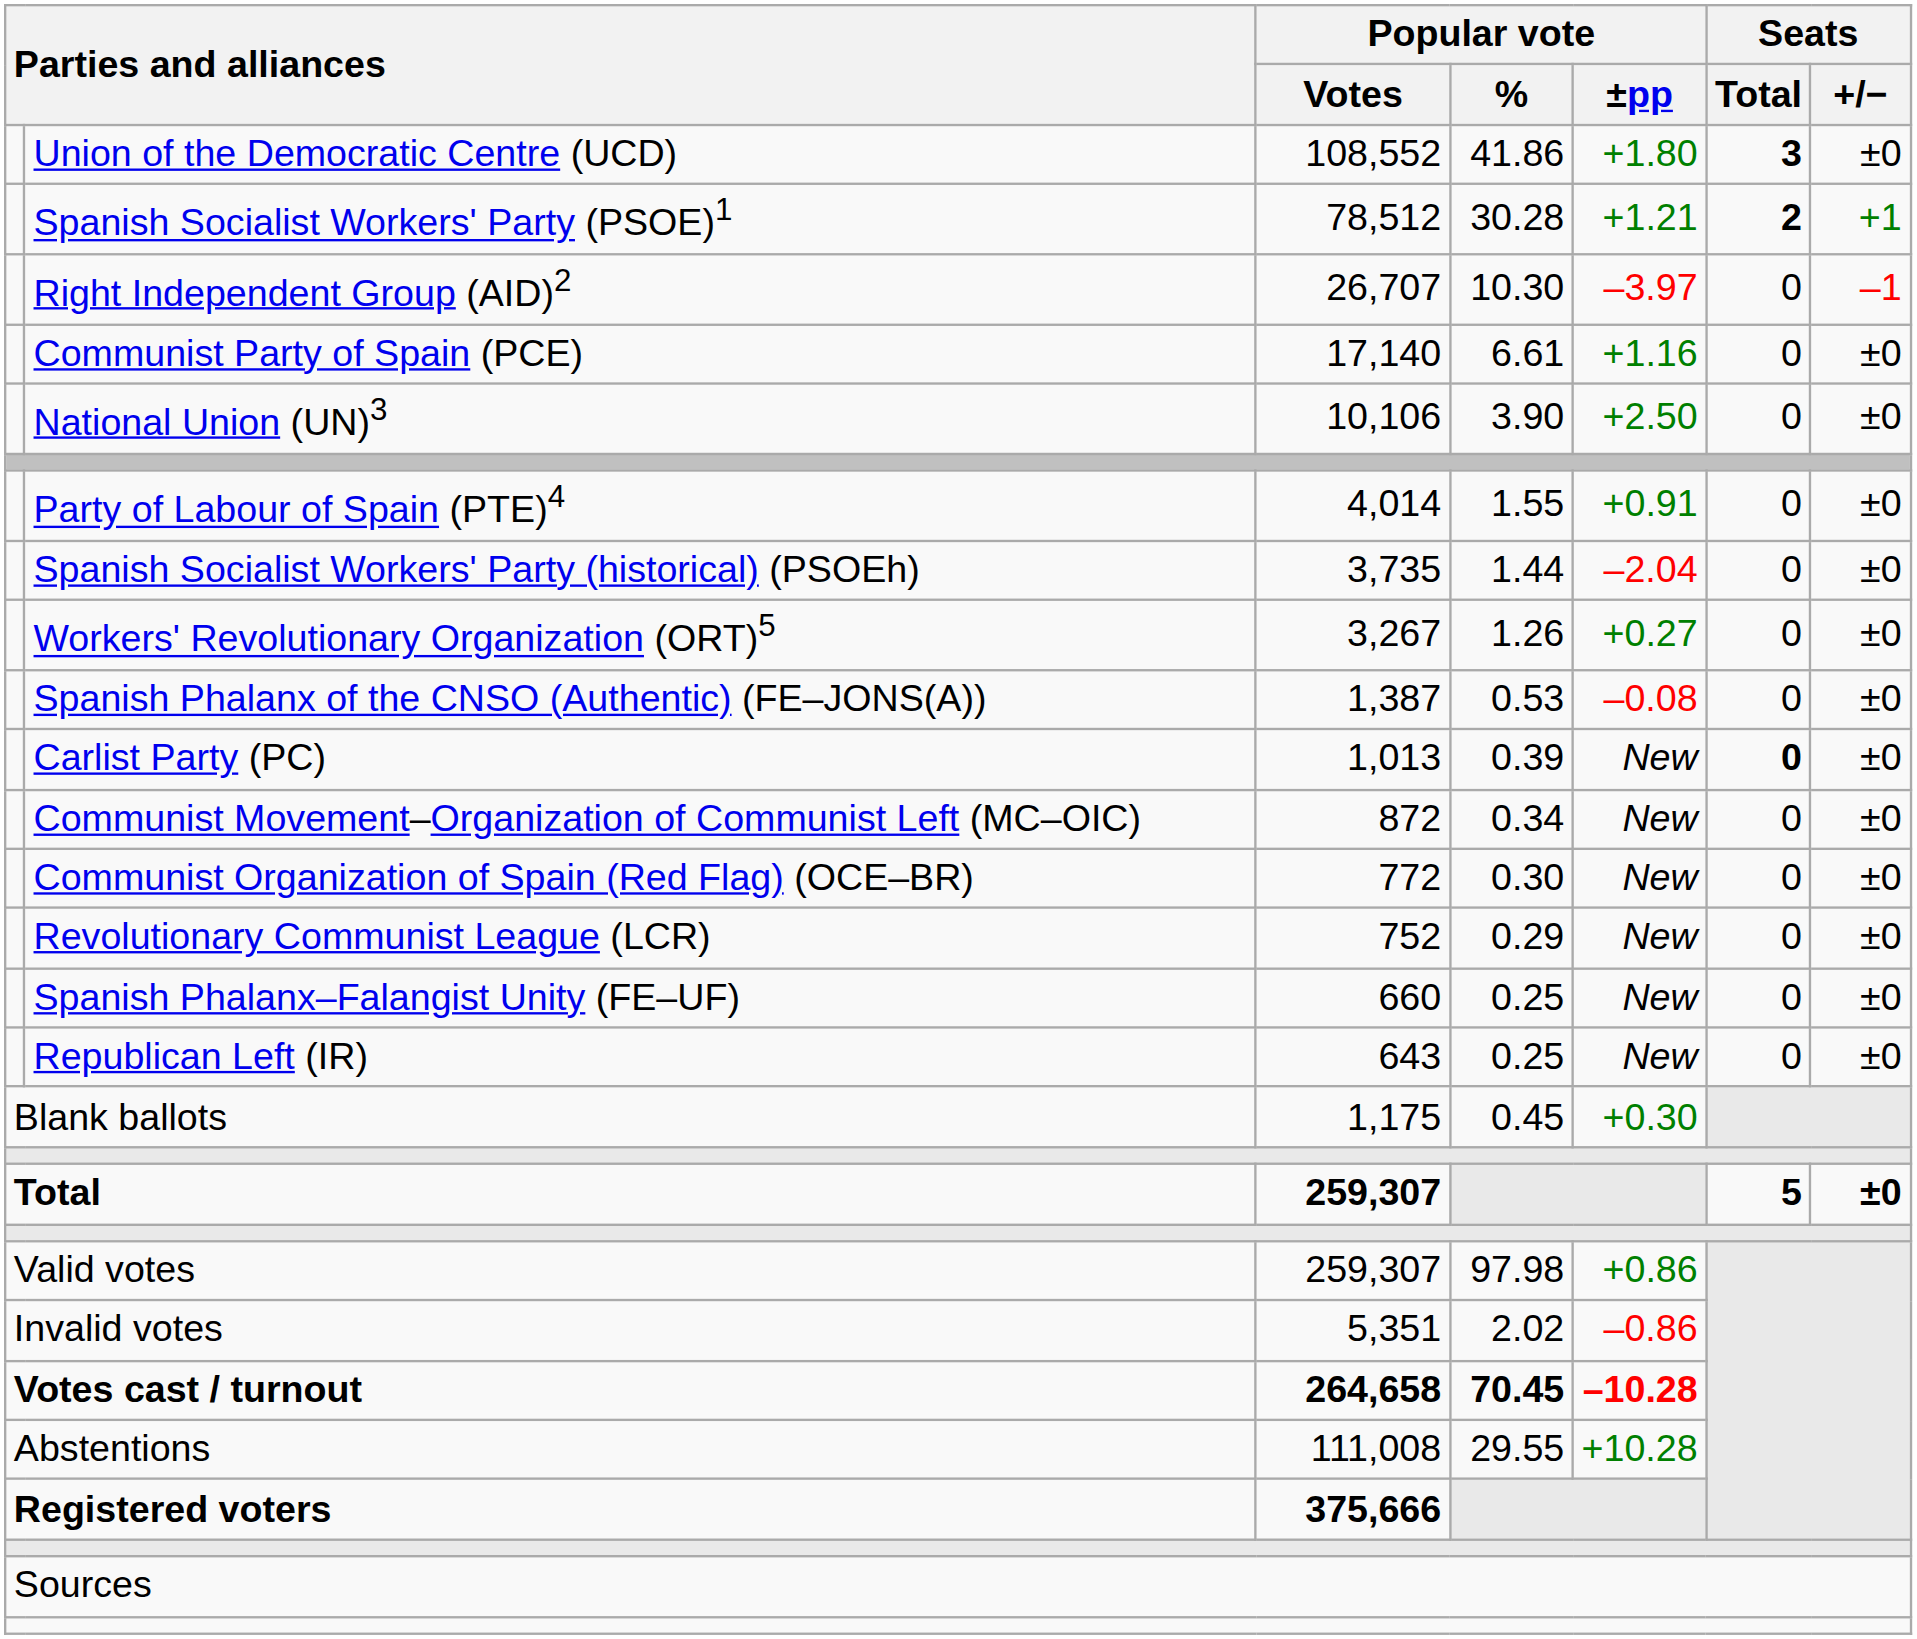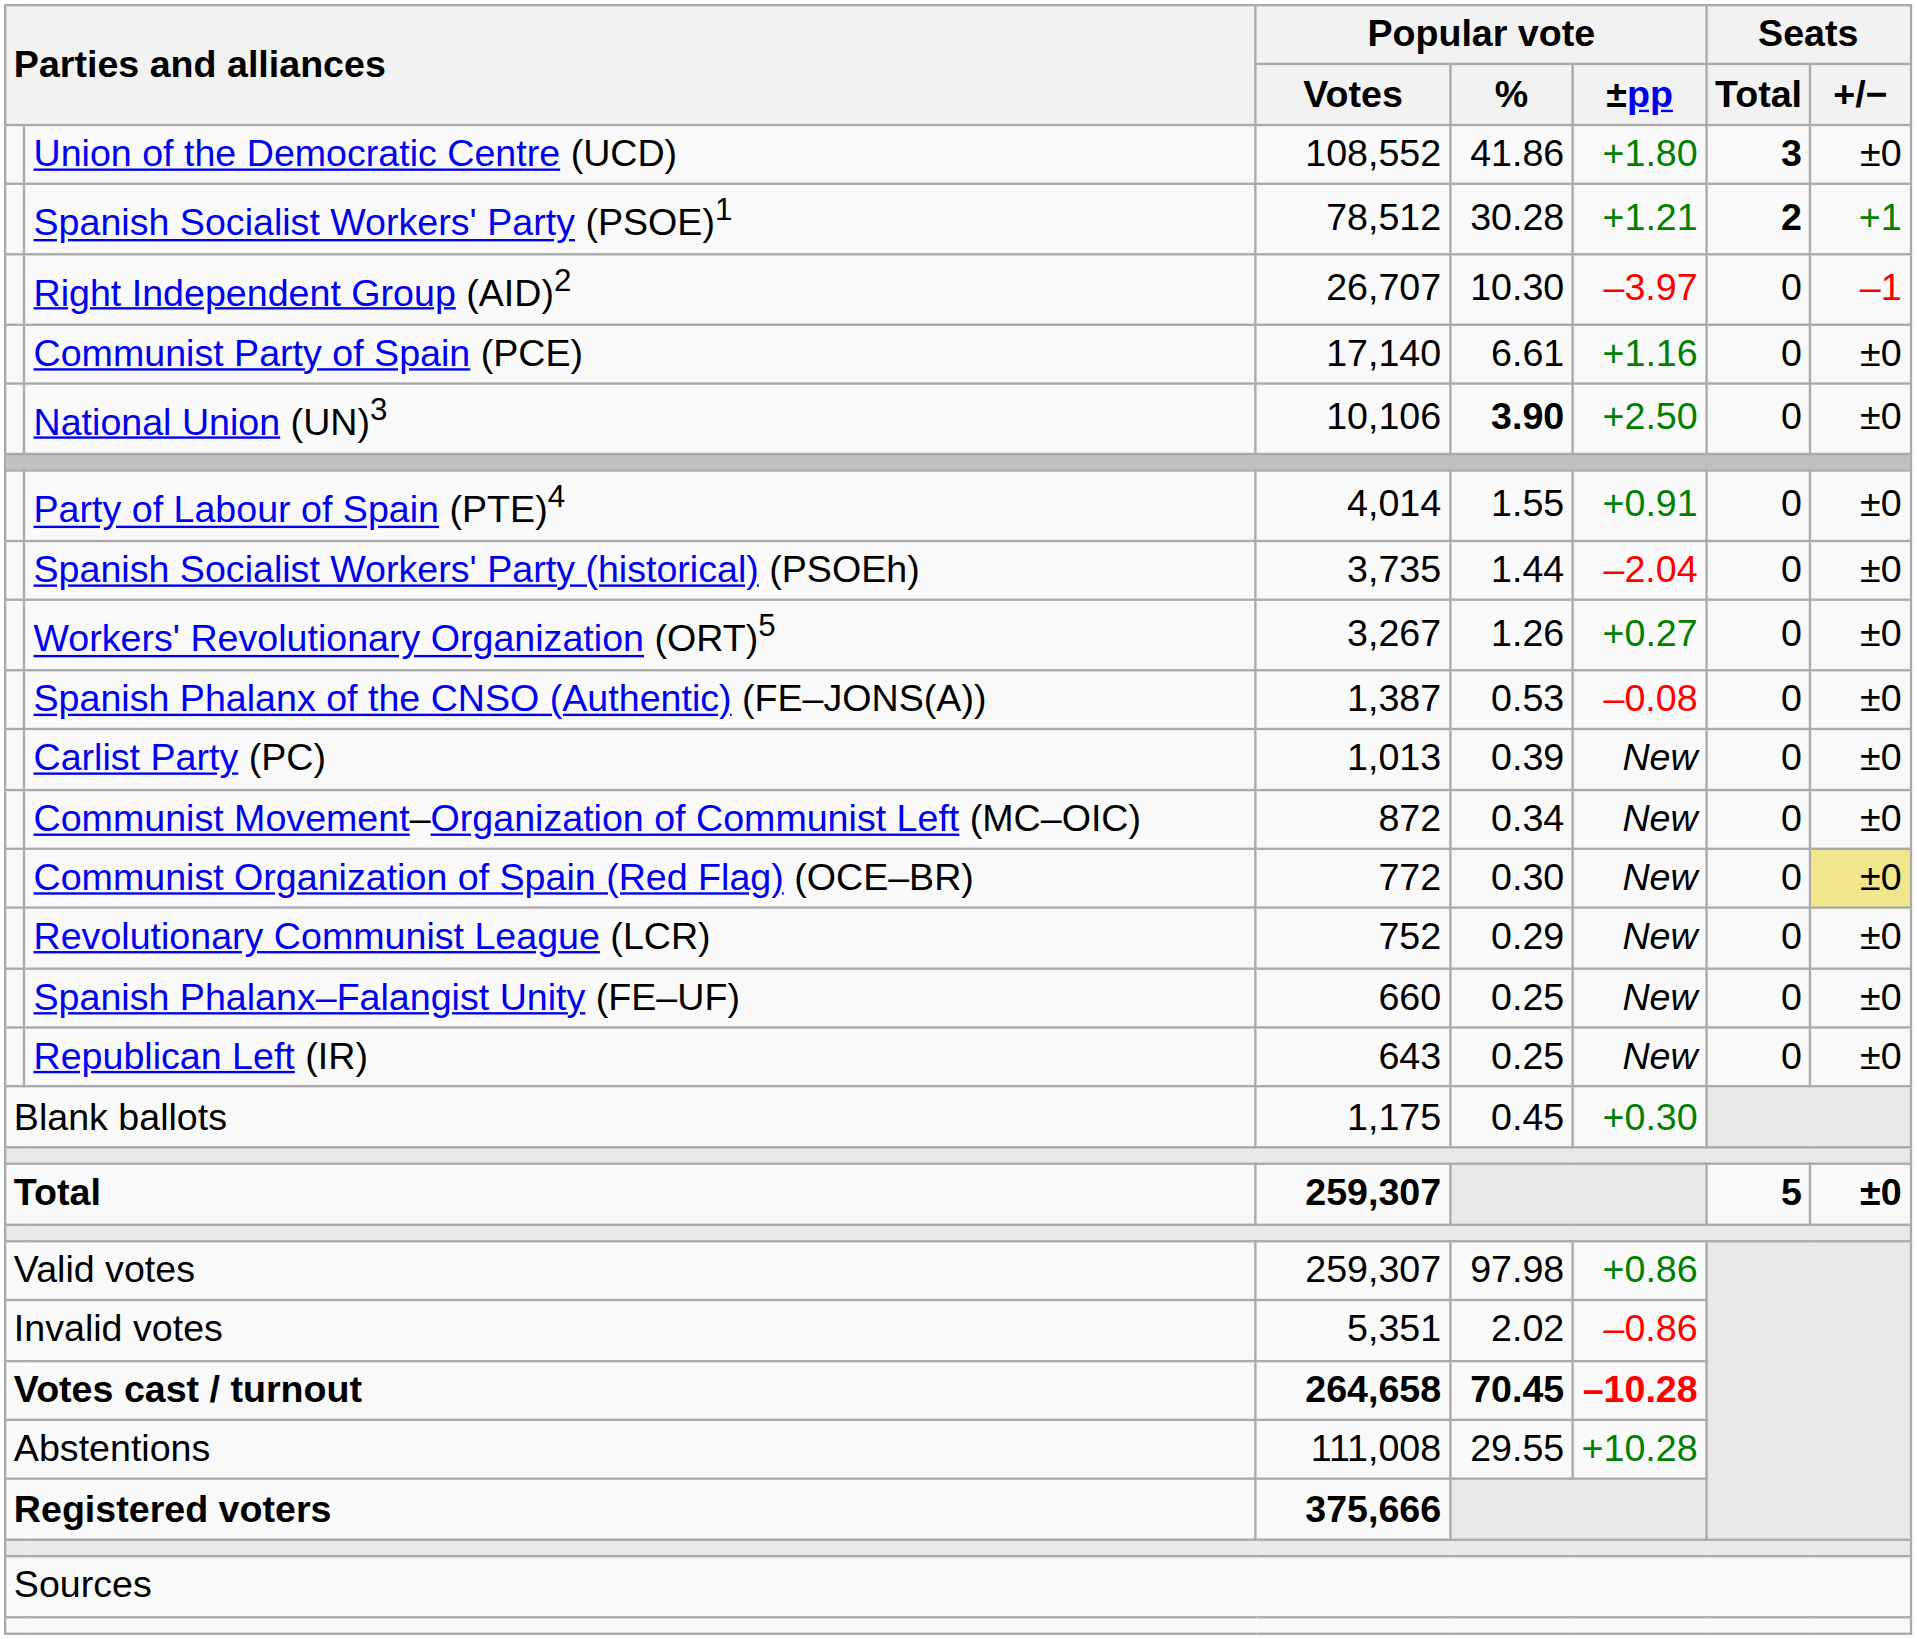(1528, 417) normal -> (1528, 417) bold
(1792, 758) bold -> (1792, 758) normal
(1881, 877) no background -> (1881, 877) khaki background
